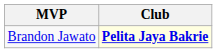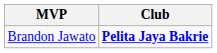(155, 36) lightyellow background -> (155, 36) no background
